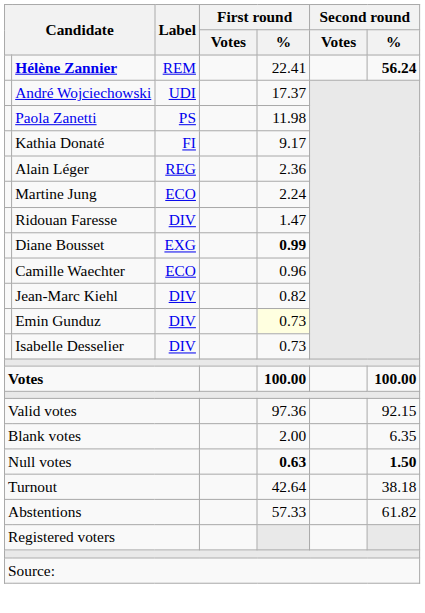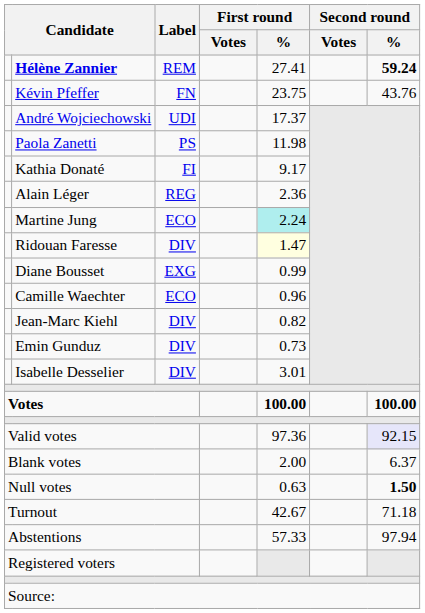(289, 67) 22.41 -> (289, 67) 27.41
(399, 67) 56.24 -> (399, 67) 59.24
+ row: (57, 93)
(293, 194) no background -> (293, 219) paleturquoise background
(293, 219) no background -> (293, 245) lightyellow background
(293, 245) bold -> (293, 270) normal
(293, 321) lightyellow background -> (293, 346) no background
(293, 346) 0.73 -> (293, 371) 3.01
(399, 411) no background -> (399, 436) lavender background
(403, 436) 6.35 -> (403, 461) 6.37
(293, 461) bold -> (293, 487) normal
(289, 487) 42.64 -> (289, 512) 42.67
(399, 487) 38.18 -> (399, 512) 71.18
(399, 512) 61.82 -> (399, 537) 97.94
